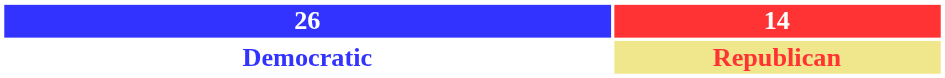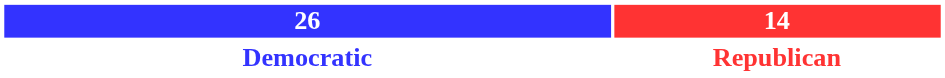(777, 56) khaki background -> (777, 56) no background
